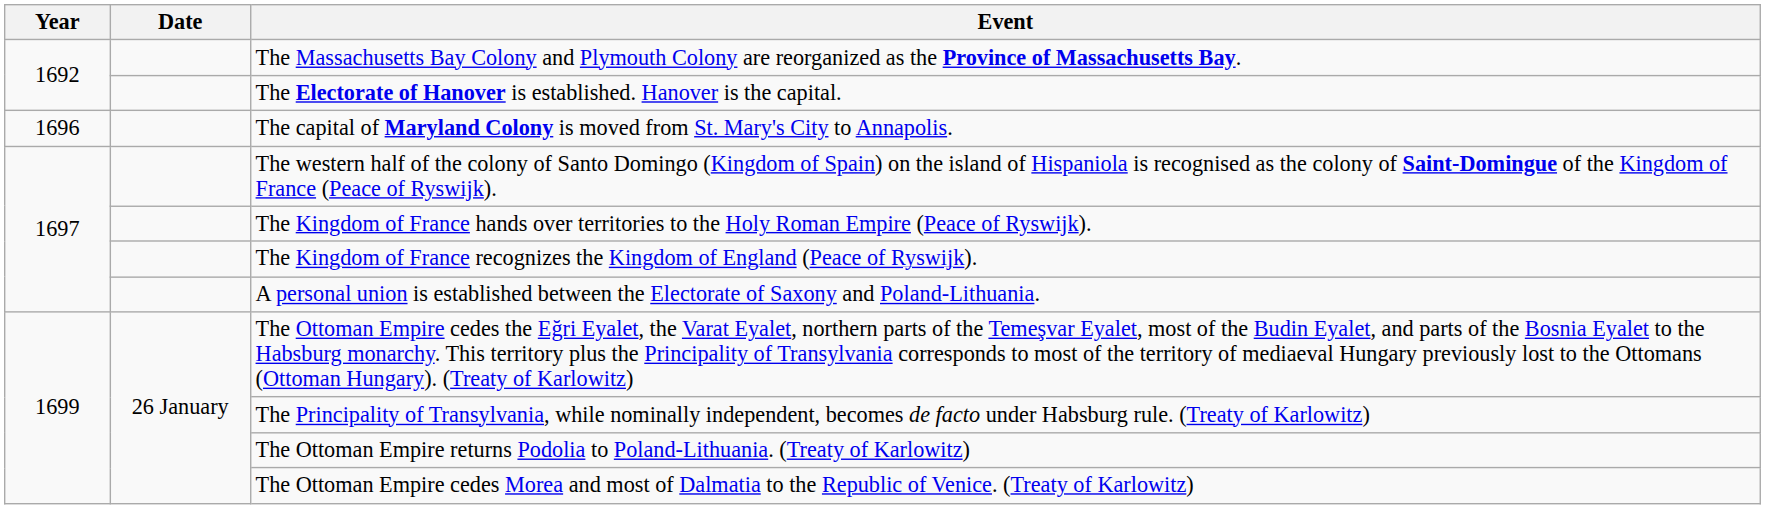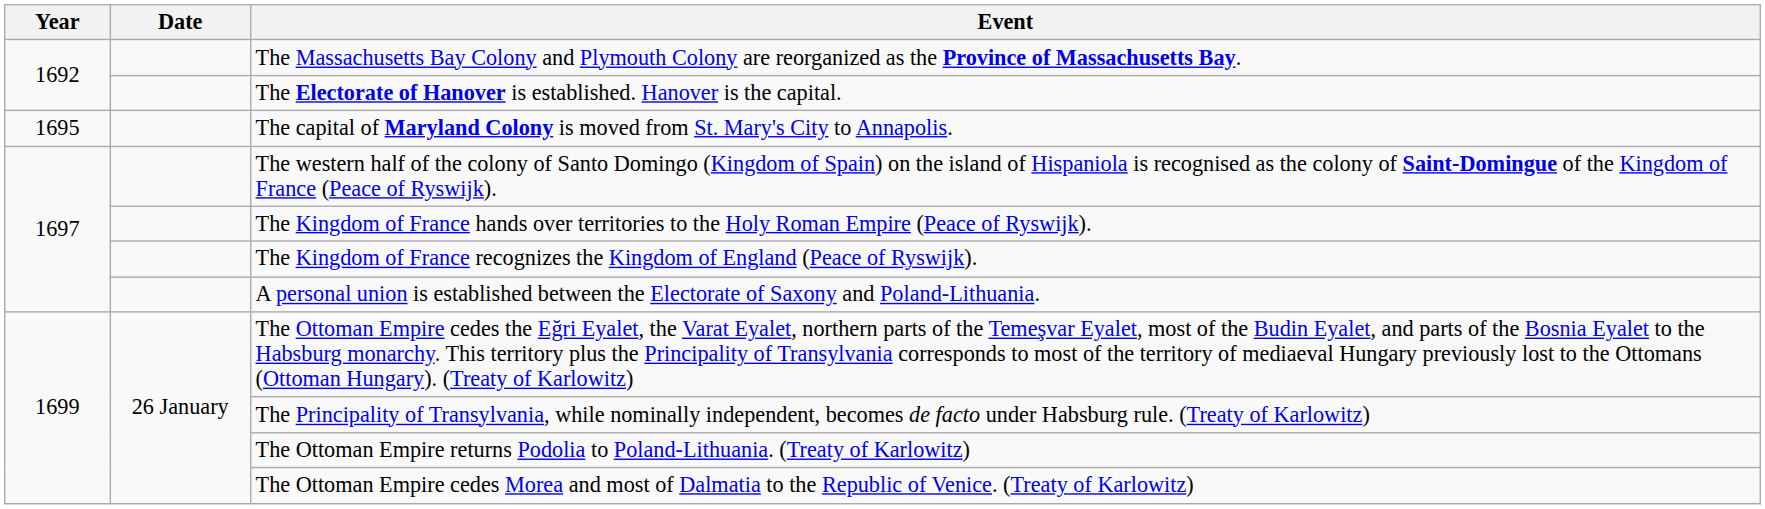(57, 127) 1696 -> (57, 127) 1695
